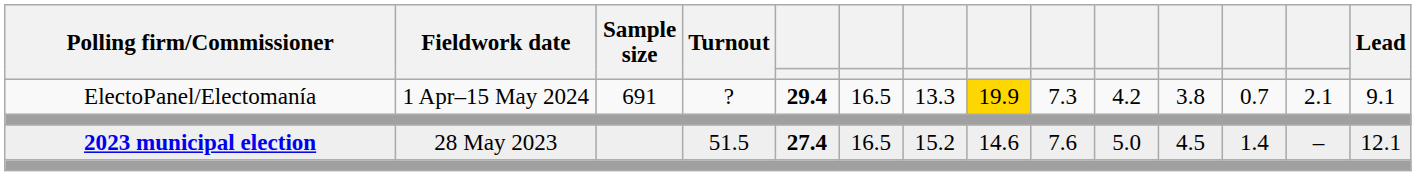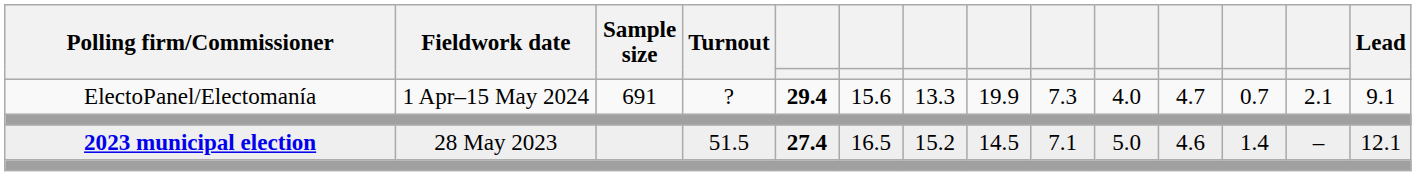(871, 96) 16.5 -> (871, 96) 15.6
(999, 96) gold background -> (999, 96) no background
(1127, 96) 4.2 -> (1127, 96) 4.0
(1191, 96) 3.8 -> (1191, 96) 4.7
(999, 142) 14.6 -> (999, 142) 14.5
(1063, 142) 7.6 -> (1063, 142) 7.1
(1191, 142) 4.5 -> (1191, 142) 4.6
